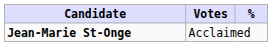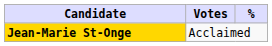(69, 32) no background -> (69, 32) gold background
